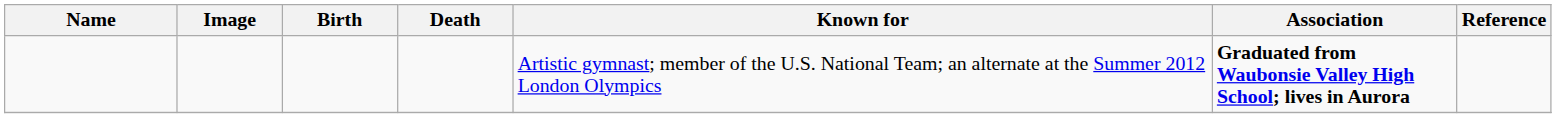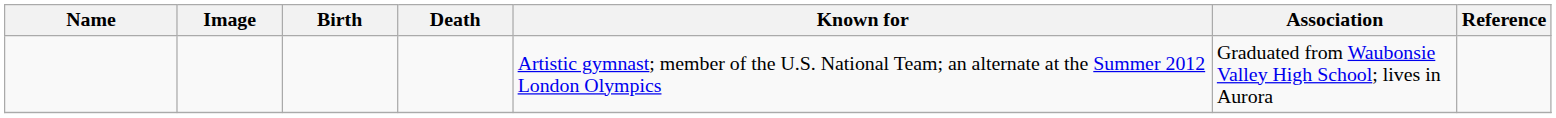(1316, 74) bold -> (1329, 74) normal
